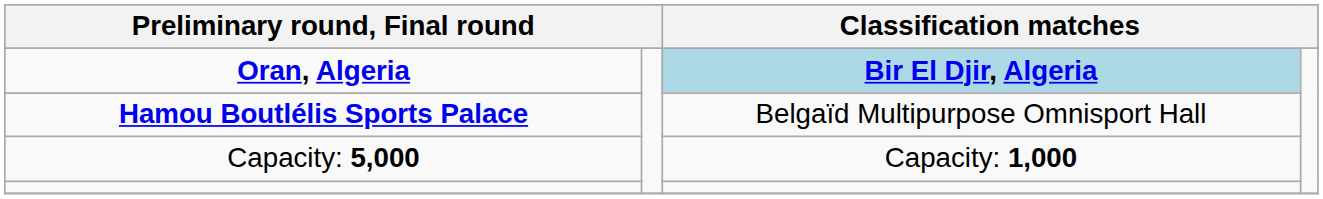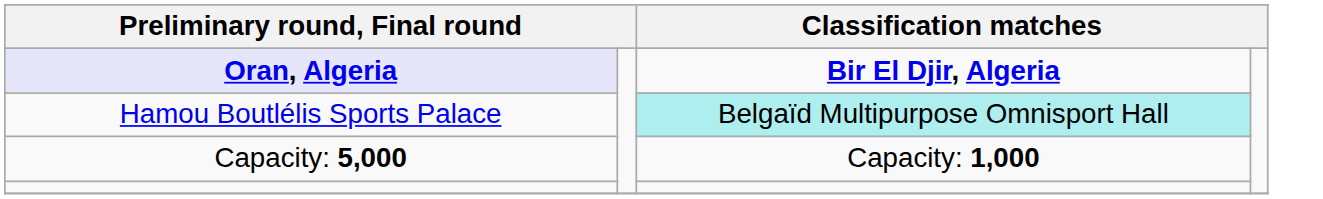(324, 70) no background -> (311, 70) lavender background
(981, 70) lightblue background -> (943, 70) no background
(324, 114) bold -> (311, 114) normal
(981, 114) no background -> (943, 114) paleturquoise background
